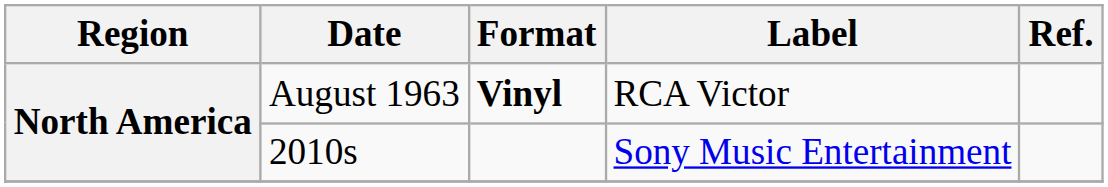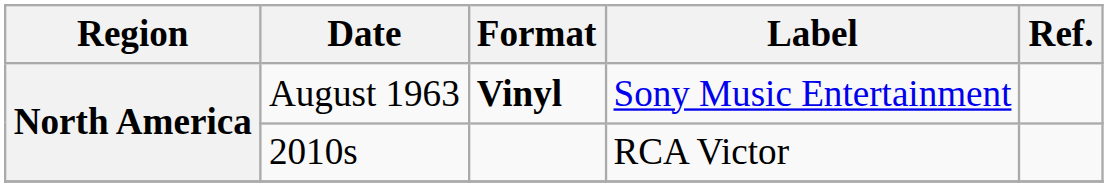(701, 92) RCA Victor -> (812, 92) Sony Music Entertainment
(812, 151) Sony Music Entertainment -> (701, 151) RCA Victor
